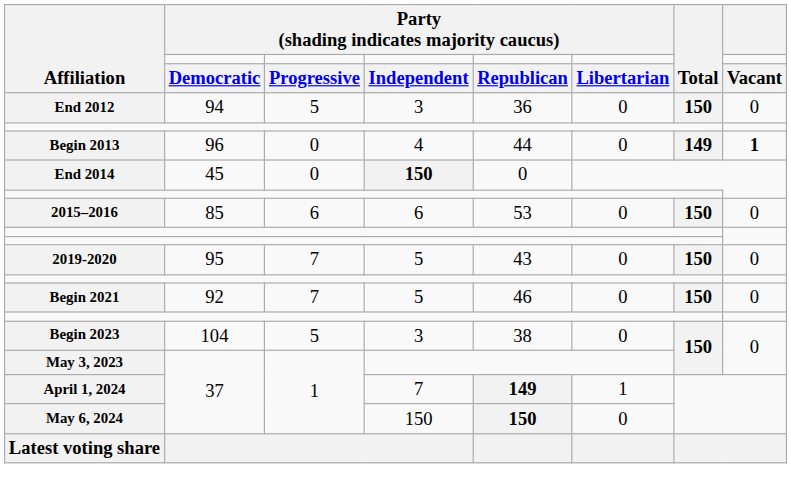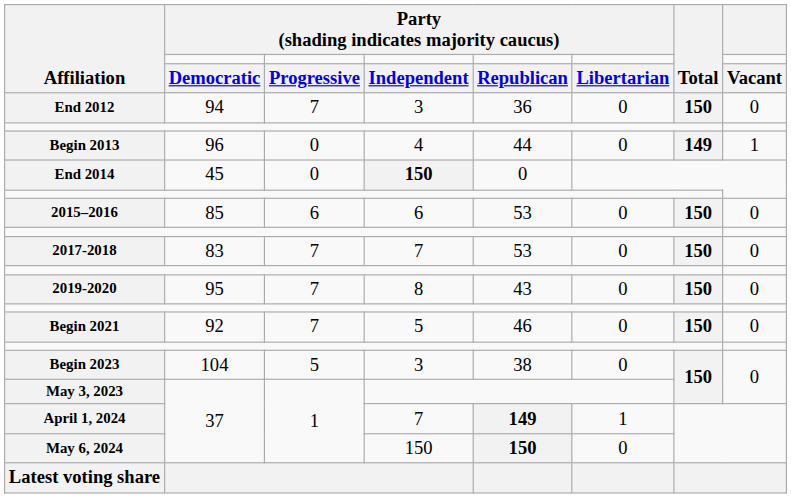(314, 107) 5 -> (314, 107) 7
(754, 145) bold -> (754, 145) normal
+ row: (84, 250)
(419, 259) 5 -> (419, 288) 8
